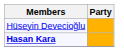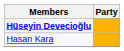(46, 26) normal -> (49, 26) bold
(31, 40) bold -> (30, 40) normal
